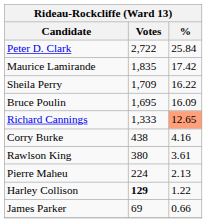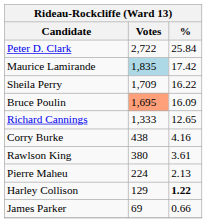(144, 66) no background -> (144, 66) lightblue background
(144, 102) no background -> (144, 102) lightsalmon background
(184, 119) lightsalmon background -> (184, 119) no background
(139, 191) bold -> (139, 191) normal
(181, 191) normal -> (181, 191) bold
